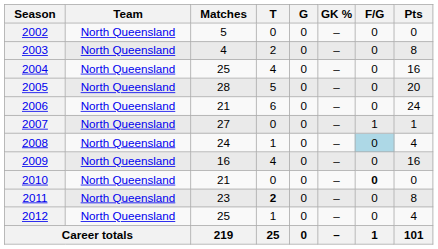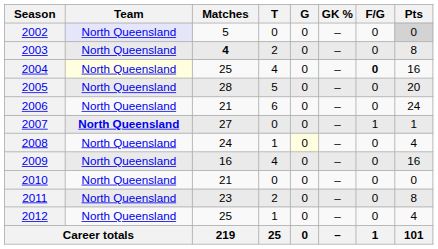(128, 32) no background -> (129, 32) lavender background
(414, 32) no background -> (414, 32) lightgrey background
(224, 51) normal -> (225, 51) bold
(128, 69) no background -> (129, 69) lightyellow background
(375, 69) normal -> (375, 69) bold
(128, 125) normal -> (129, 125) bold
(304, 143) no background -> (305, 143) lightyellow background
(375, 143) lightblue background -> (375, 143) no background
(375, 180) bold -> (375, 180) normal
(273, 198) bold -> (275, 198) normal
